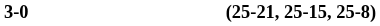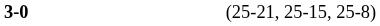(301, 12) bold -> (301, 12) normal
